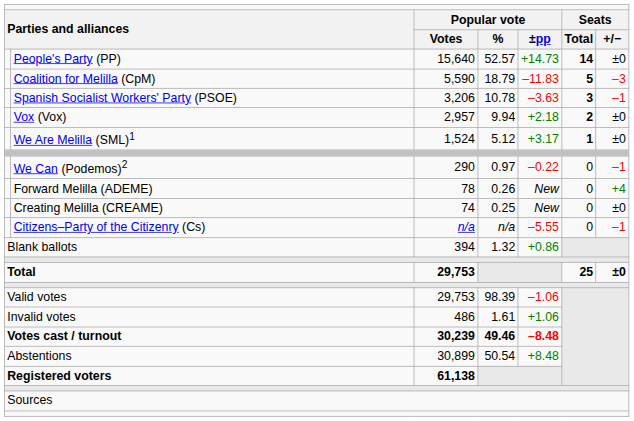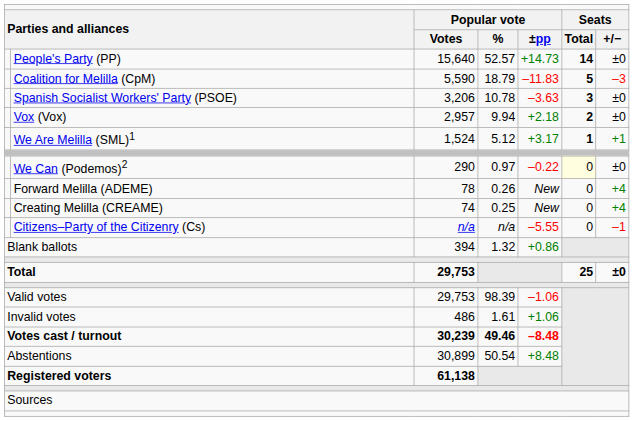(619, 98) –1 -> (619, 98) ±0
(619, 138) ±0 -> (619, 138) +1
(590, 167) no background -> (590, 167) lightyellow background
(619, 167) –1 -> (619, 167) ±0
(619, 208) ±0 -> (619, 208) +4
